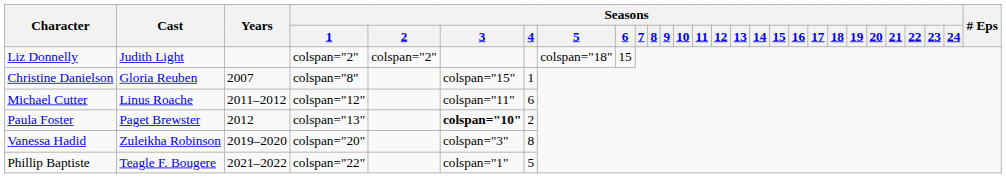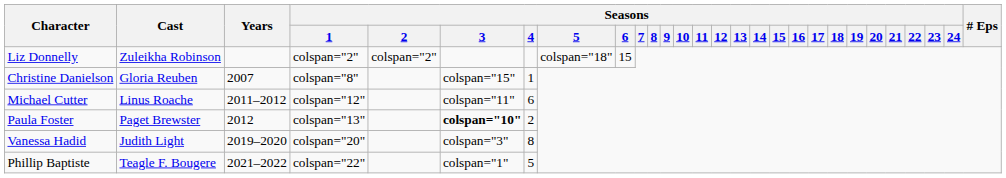(152, 57) Judith Light -> (170, 57) Zuleikha Robinson
(170, 141) Zuleikha Robinson -> (152, 141) Judith Light
